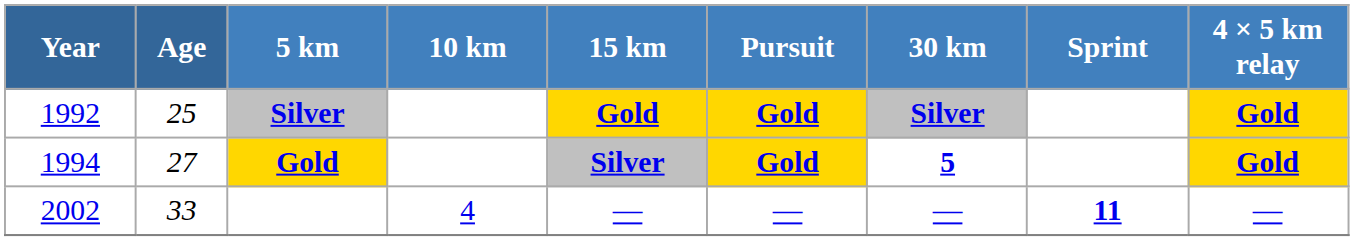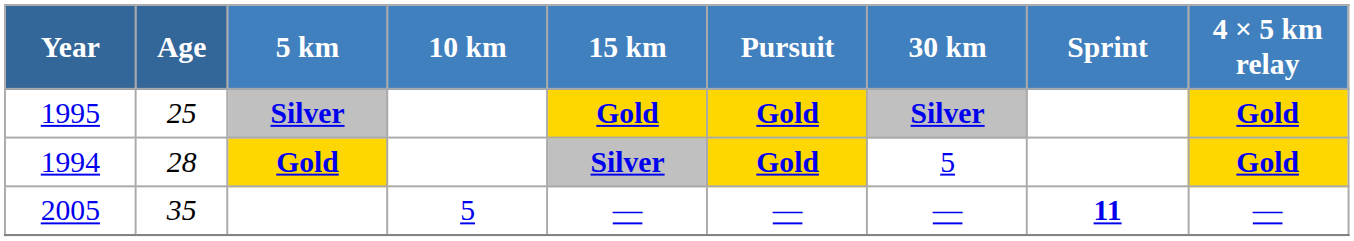(70, 113) 1992 -> (70, 113) 1995
(182, 161) 27 -> (182, 161) 28
(948, 161) bold -> (948, 161) normal
(70, 210) 2002 -> (70, 210) 2005
(182, 210) 33 -> (182, 210) 35
(468, 210) 4 -> (468, 210) 5
